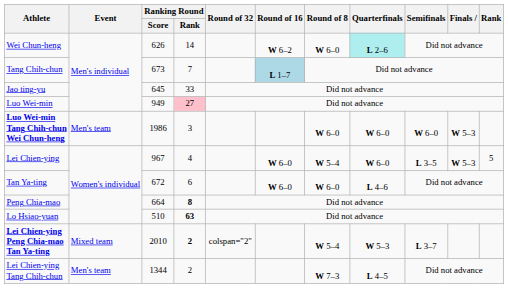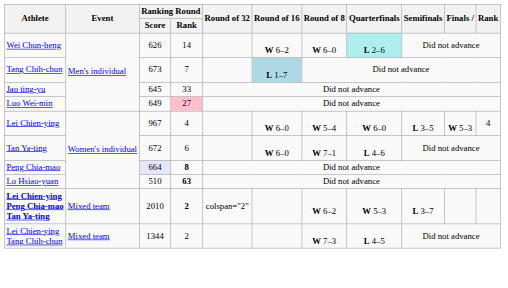(158, 103) 949 -> (155, 103) 649
- row: (37, 128)
(491, 157) 5 -> (488, 123) 4
(327, 187) W 6–0 -> (324, 152) W 7–1
(158, 201) no background -> (155, 167) lavender background
(327, 246) W 5–4 -> (324, 211) W 6–2
(91, 270) Men's team -> (89, 235) Mixed team
